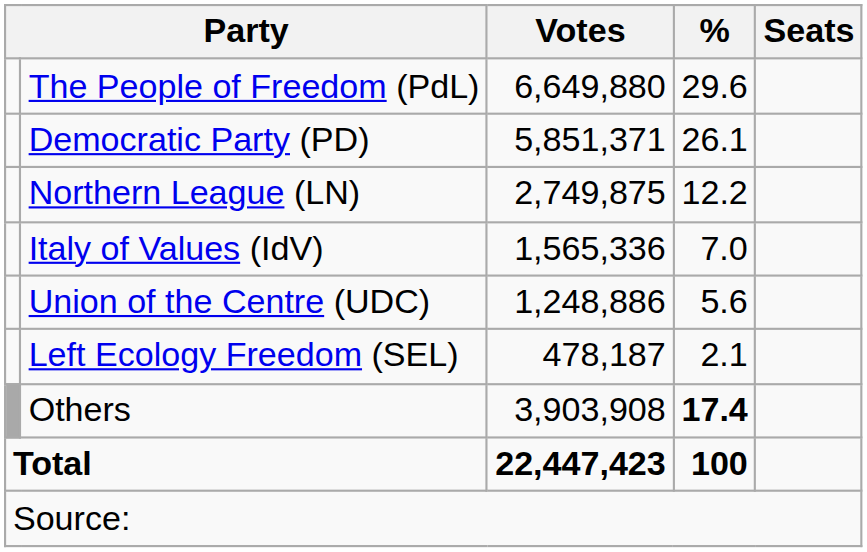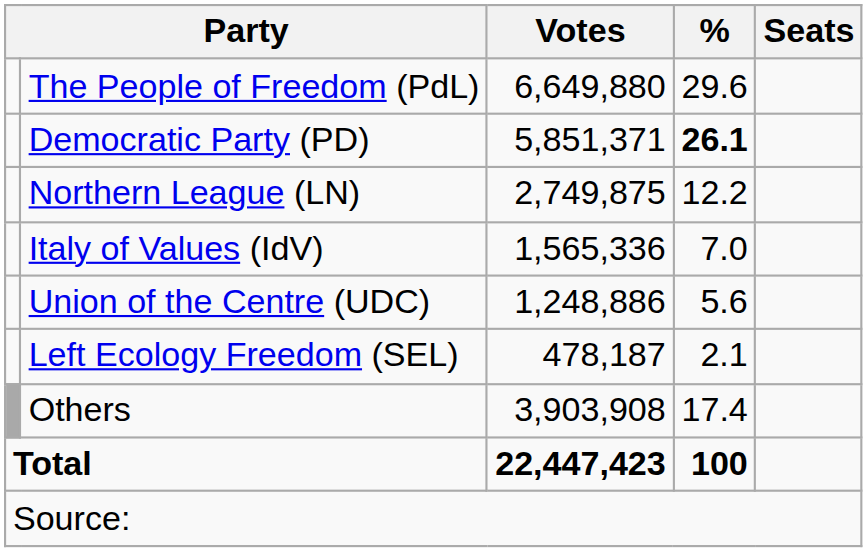(715, 139) normal -> (715, 139) bold
(715, 409) bold -> (715, 409) normal
